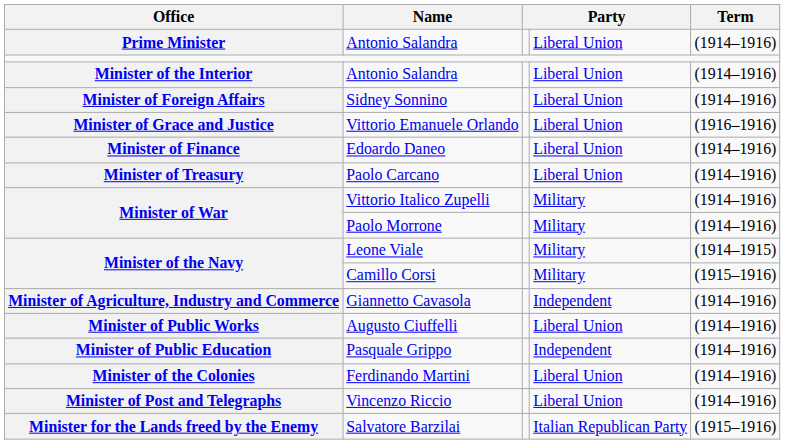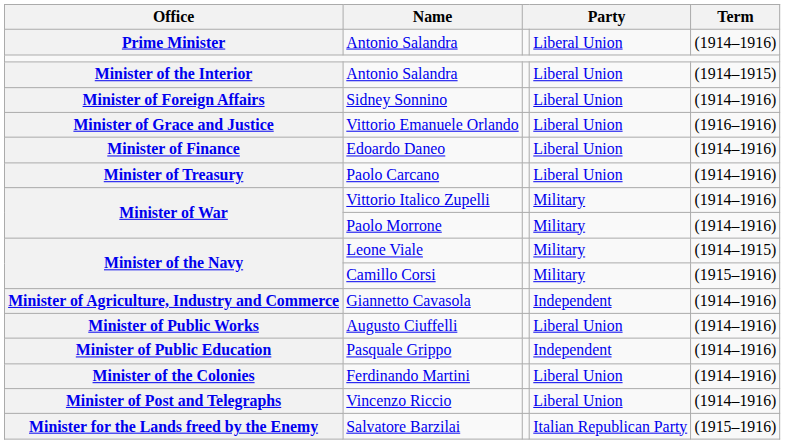(735, 74) (1914–1916) -> (735, 74) (1914–1915)
